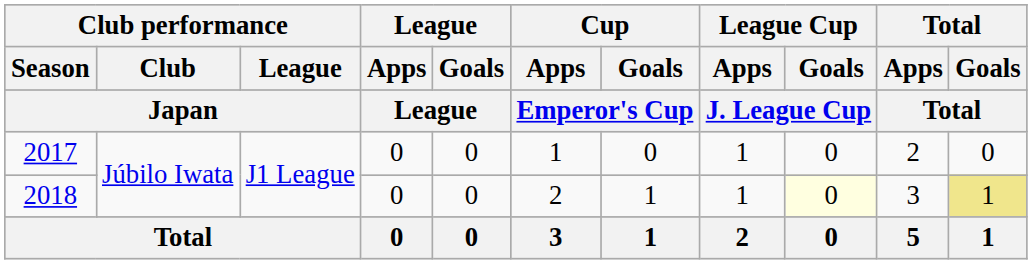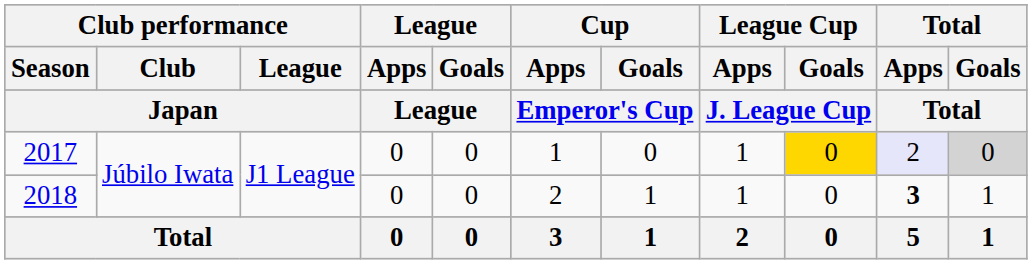(831, 152) no background -> (831, 152) gold background
(913, 152) no background -> (913, 152) lavender background
(988, 152) no background -> (988, 152) lightgrey background
(831, 195) lightyellow background -> (831, 195) no background
(913, 195) normal -> (913, 195) bold
(988, 195) khaki background -> (988, 195) no background
